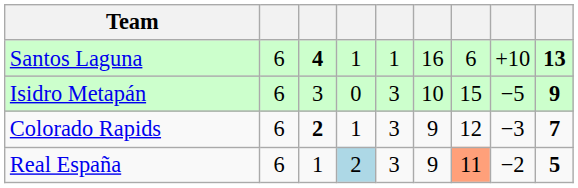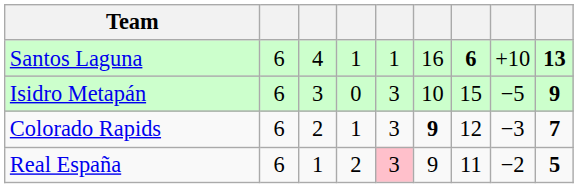(318, 57) bold -> (318, 57) normal
(471, 57) normal -> (471, 57) bold
(318, 128) bold -> (318, 128) normal
(432, 128) normal -> (432, 128) bold
(356, 164) lightblue background -> (356, 164) no background
(394, 164) no background -> (394, 164) pink background
(471, 164) lightsalmon background -> (471, 164) no background
